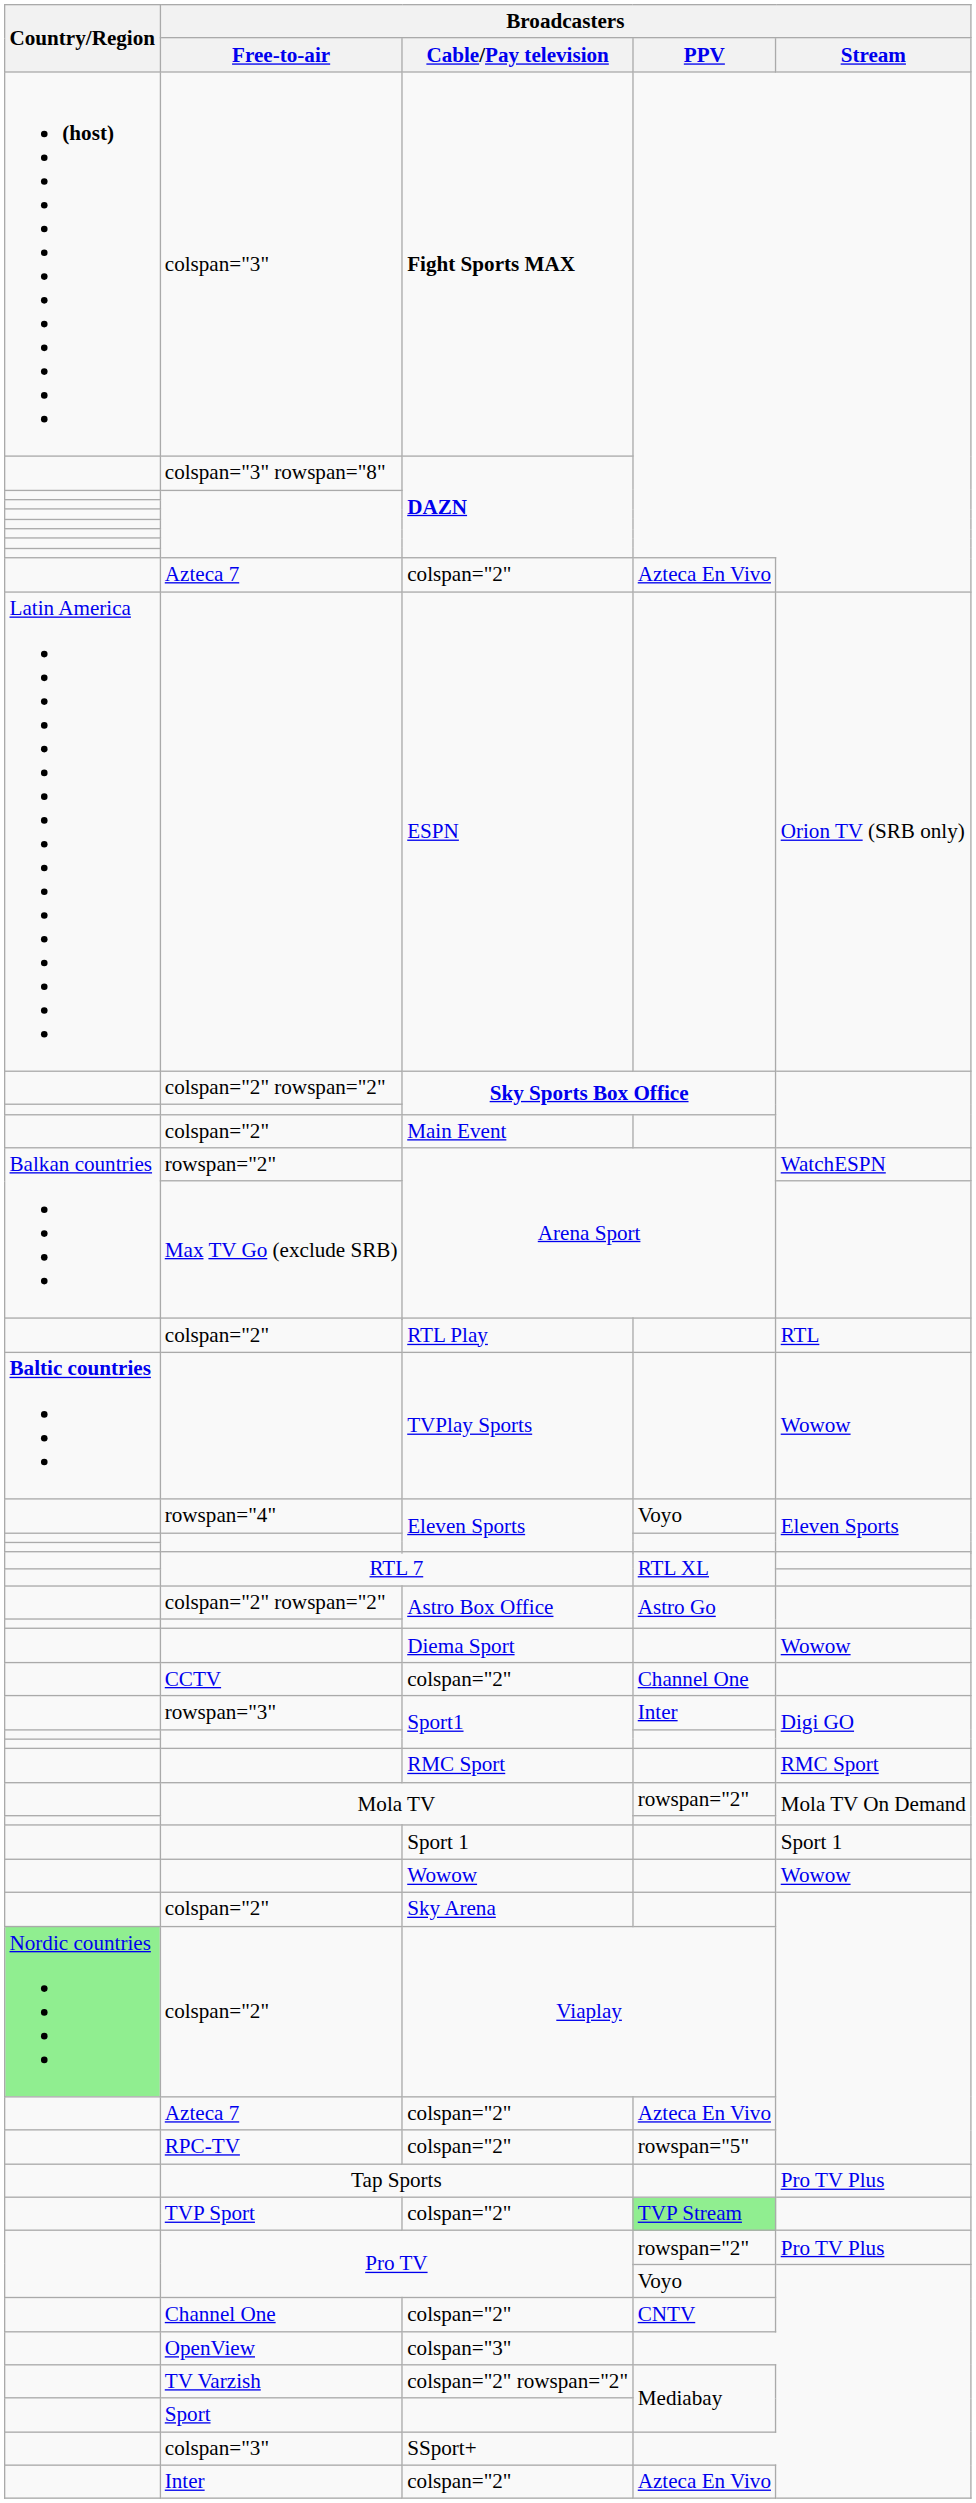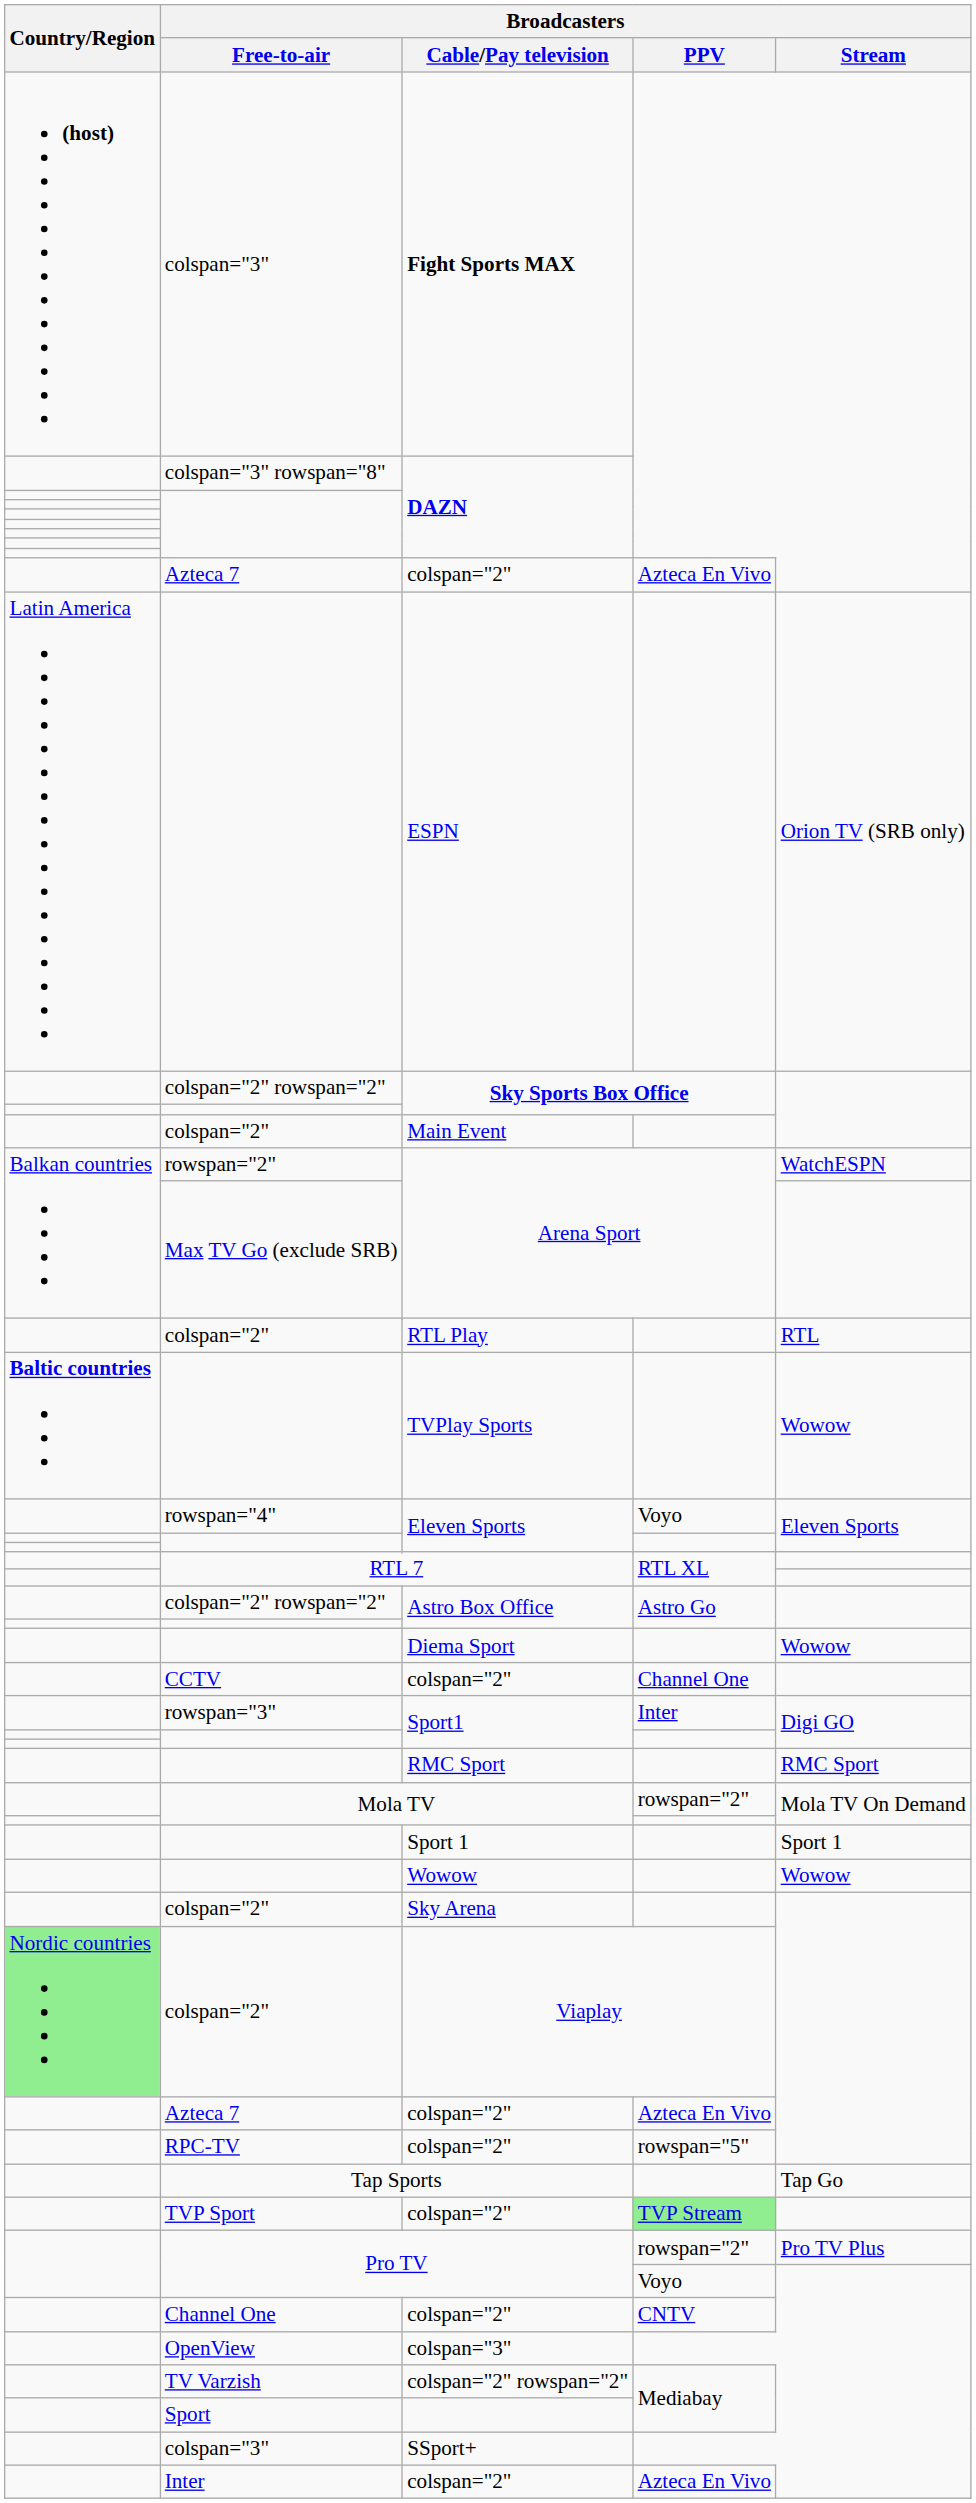(833, 2180) Pro TV Plus -> (812, 2180) Tap Go
